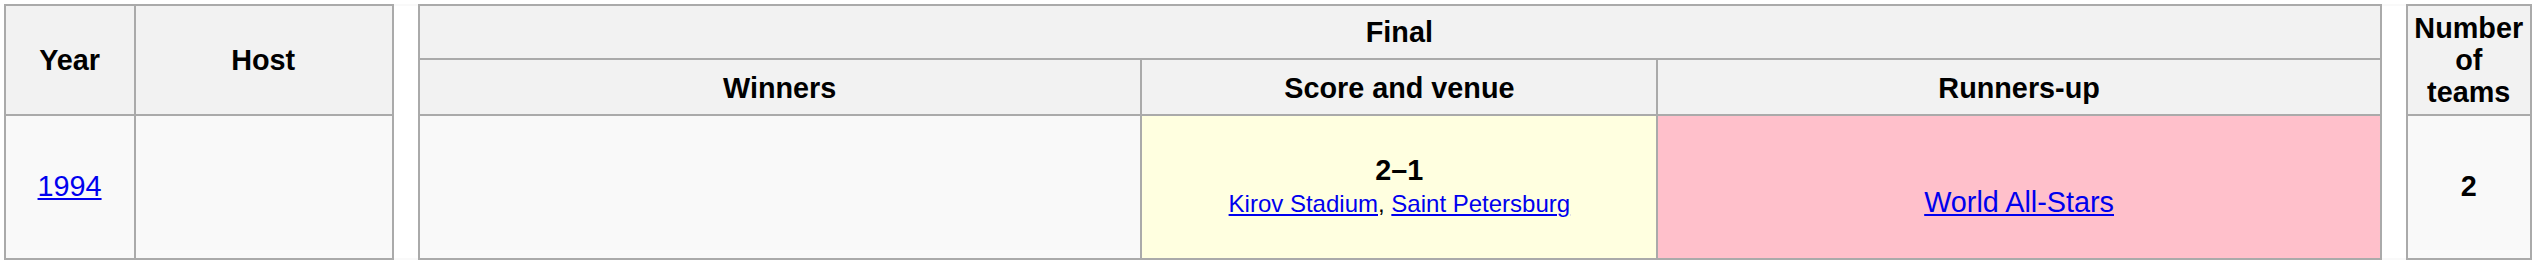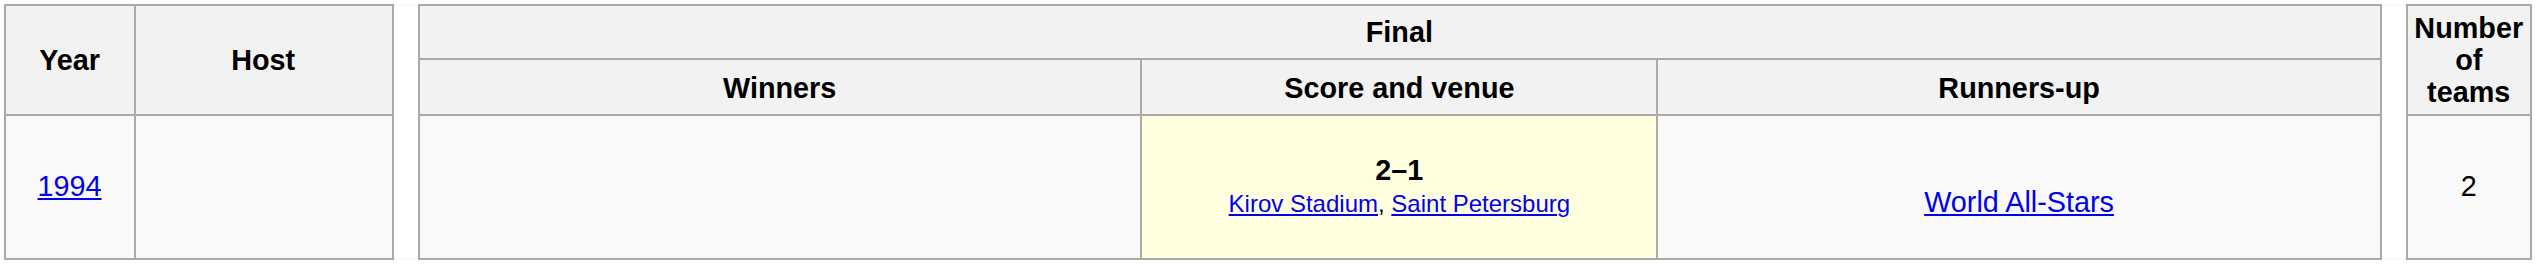(2019, 203) pink background -> (2019, 203) no background
(2469, 187) bold -> (2469, 187) normal
